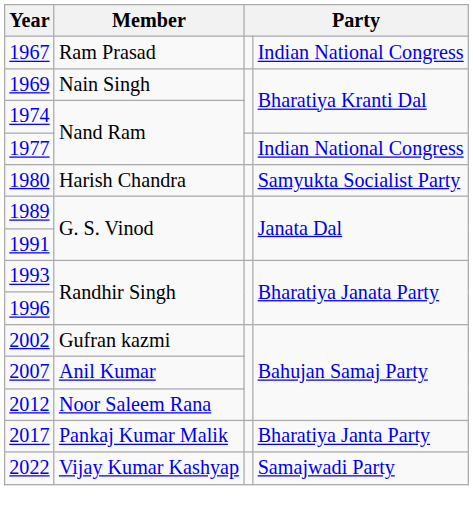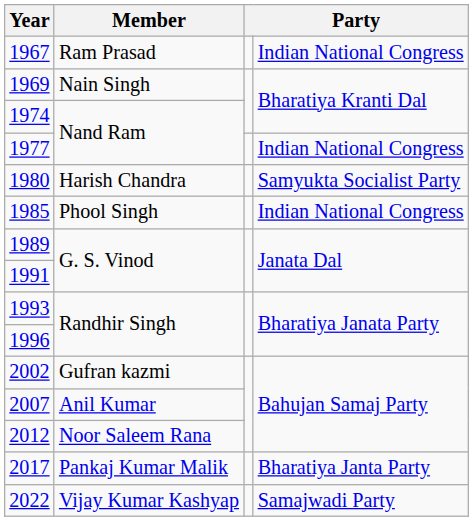+ row: (29, 212)
